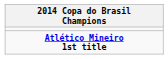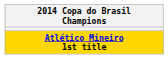(84, 42) no background -> (84, 42) gold background
